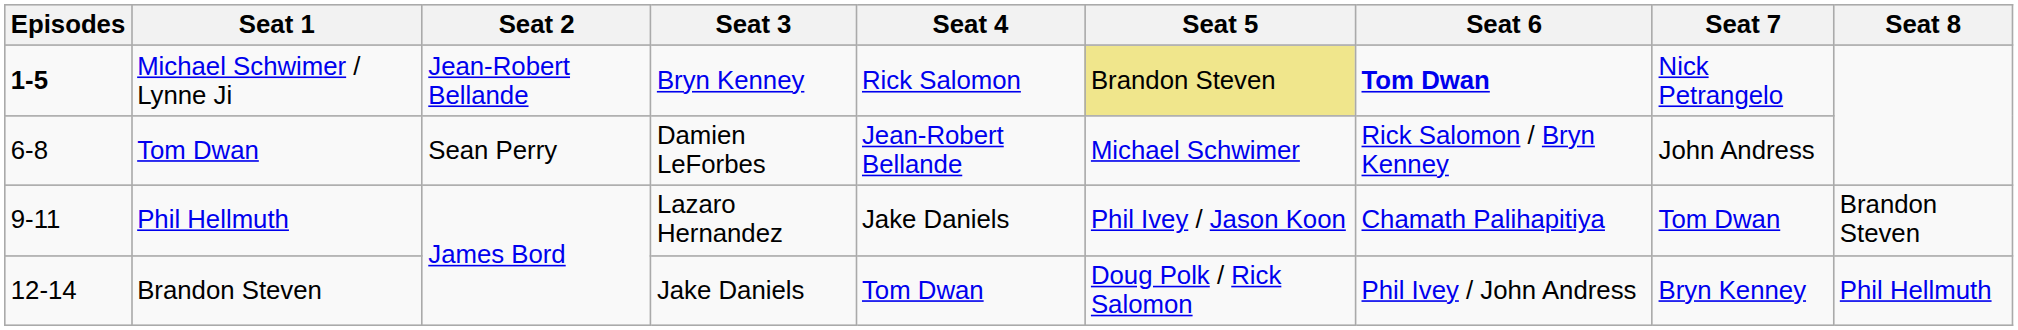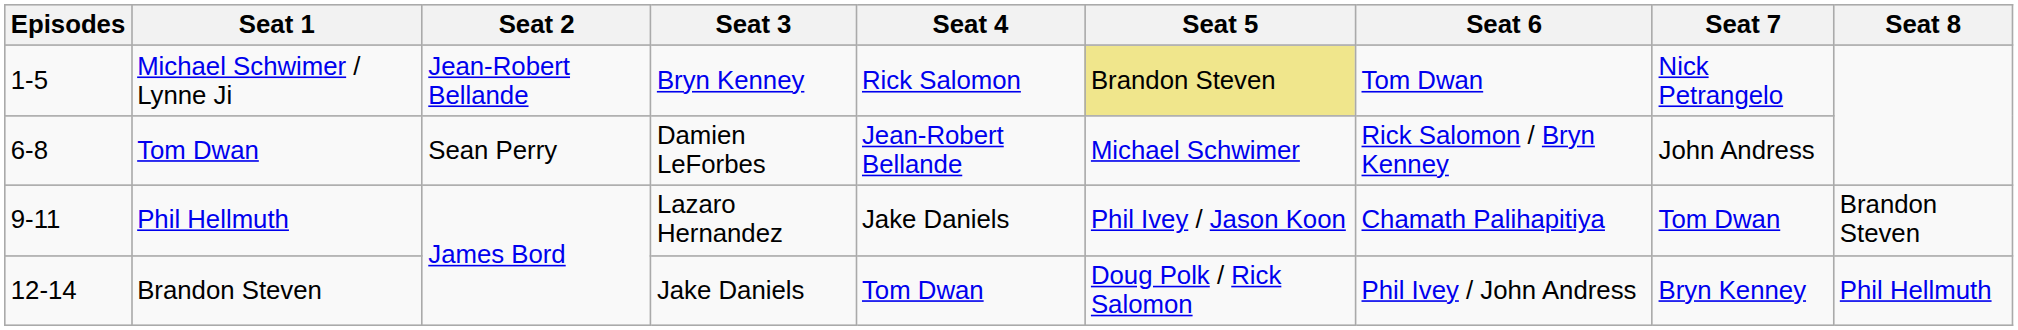(29, 80) bold -> (29, 80) normal
(1426, 80) bold -> (1422, 80) normal
